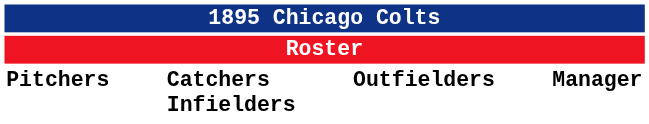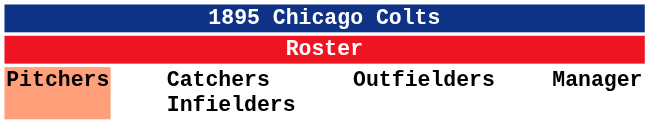(58, 81) no background -> (58, 81) lightsalmon background
